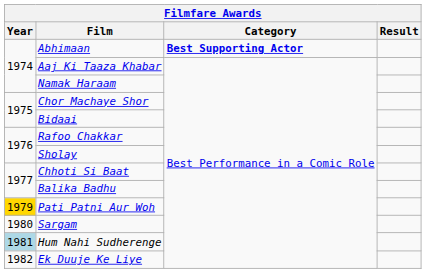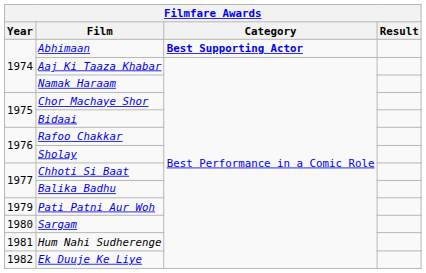(20, 207) gold background -> (20, 207) no background
(20, 242) lightblue background -> (20, 242) no background
